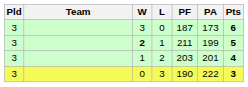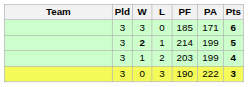columns swapped: (78, 12) <-> (14, 12)
(185, 27) 187 -> (185, 27) 185
(211, 27) 173 -> (211, 27) 171
(185, 43) 211 -> (185, 43) 214
(211, 58) 201 -> (211, 58) 199
